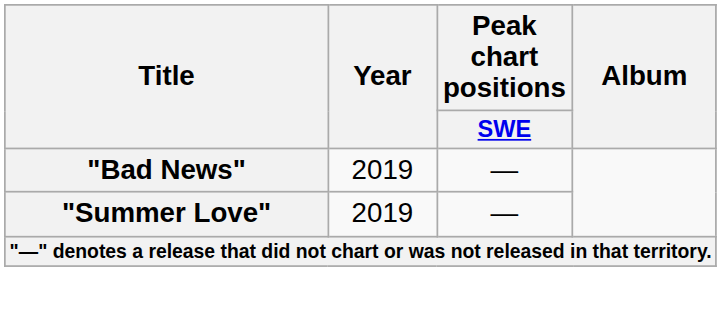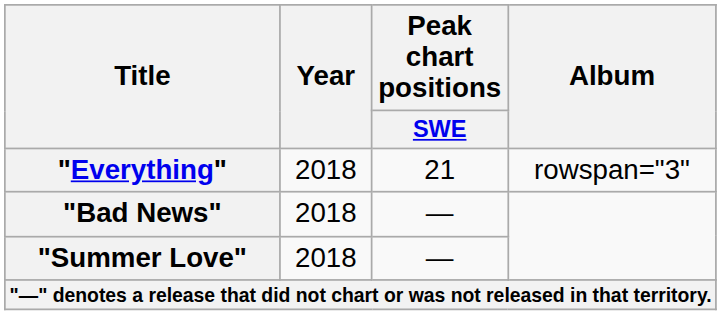+ row: (142, 169)
(382, 169) 2019 -> (326, 213) 2018
(382, 213) 2019 -> (326, 257) 2018
